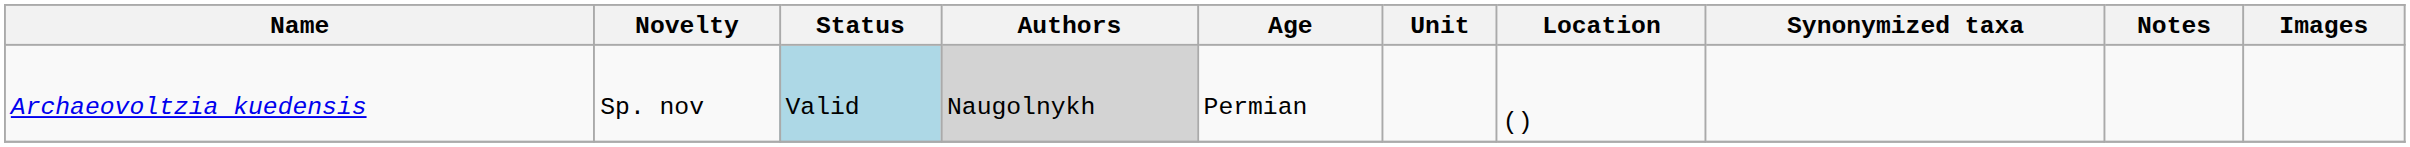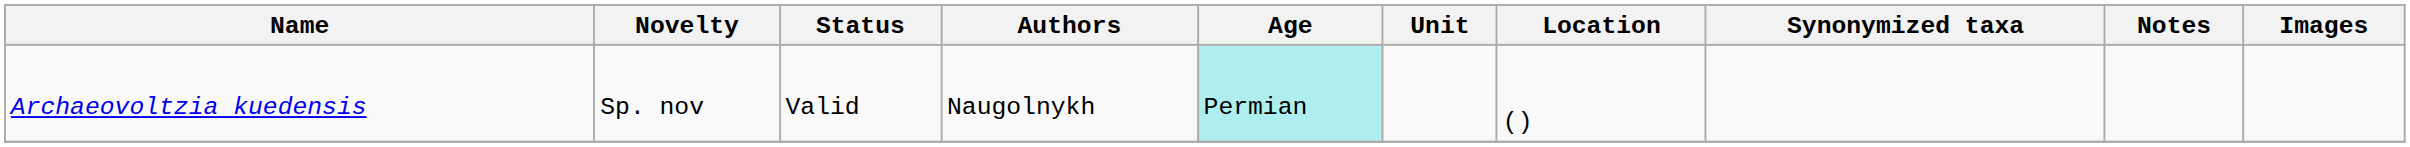(823, 108) lightblue background -> (823, 108) no background
(1021, 108) lightgrey background -> (1021, 108) no background
(1255, 108) no background -> (1255, 108) paleturquoise background
